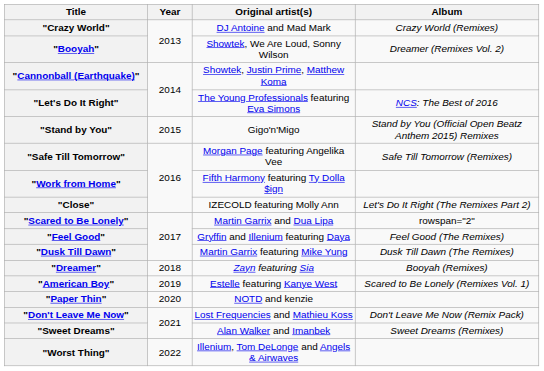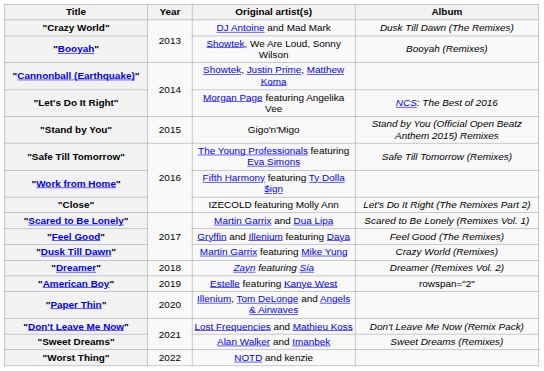(447, 28) Crazy World (Remixes) -> (447, 28) Dusk Till Dawn (The Remixes)
(447, 49) Dreamer (Remixes Vol. 2) -> (447, 49) Booyah (Remixes)
(274, 103) The Young Professionals featuring Eva Simons -> (274, 103) Morgan Page featuring Angelika Vee
(274, 156) Morgan Page featuring Angelika Vee -> (274, 156) The Young Professionals featuring Eva Simons
(447, 220) rowspan="2" -> (447, 220) Scared to Be Lonely (Remixes Vol. 1)
(447, 252) Dusk Till Dawn (The Remixes) -> (447, 252) Crazy World (Remixes)
(447, 268) Booyah (Remixes) -> (447, 268) Dreamer (Remixes Vol. 2)
(447, 283) Scared to Be Lonely (Remixes Vol. 1) -> (447, 283) rowspan="2"
(274, 299) NOTD and kenzie -> (274, 305) Illenium, Tom DeLonge and Angels & Airwaves
(274, 352) Illenium, Tom DeLonge and Angels & Airwaves -> (274, 357) NOTD and kenzie
